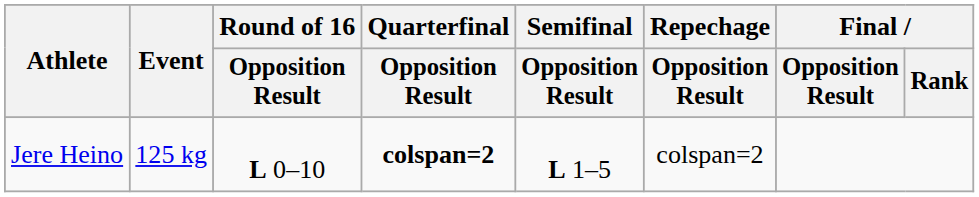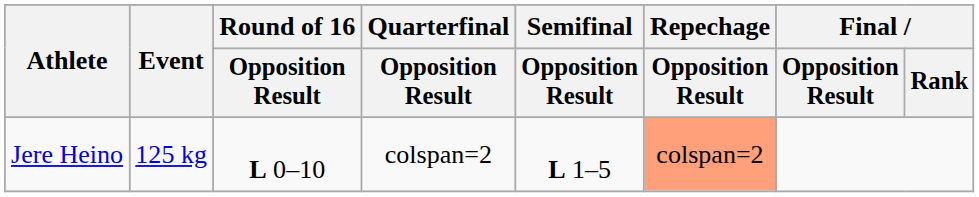(438, 154) bold -> (438, 154) normal
(710, 154) no background -> (710, 154) lightsalmon background
